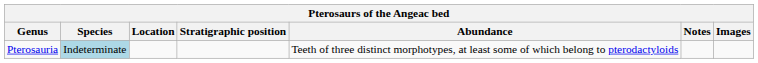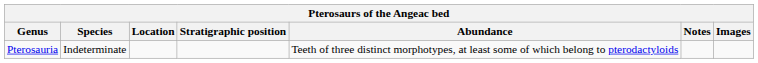(95, 49) lightblue background -> (95, 49) no background
